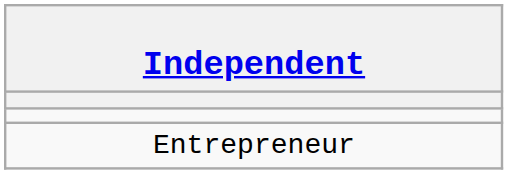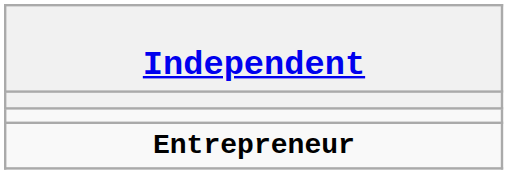(254, 145) normal -> (254, 145) bold
